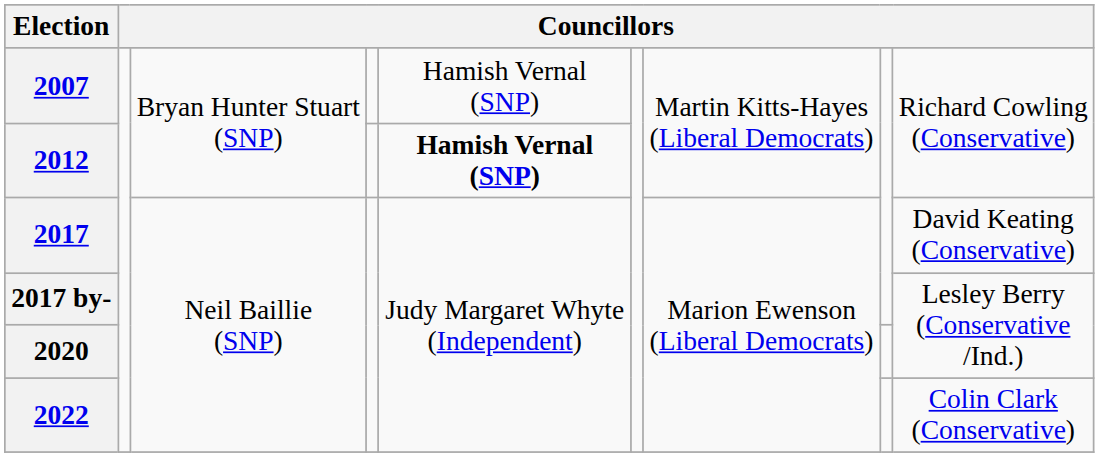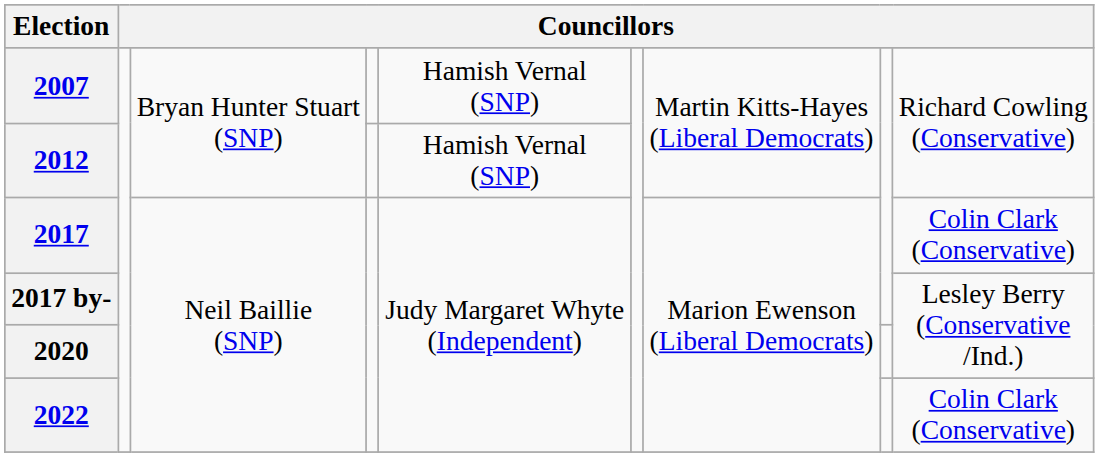(505, 160) bold -> (505, 160) normal
(993, 234) David Keating (Conservative) -> (993, 234) Colin Clark (Conservative)
